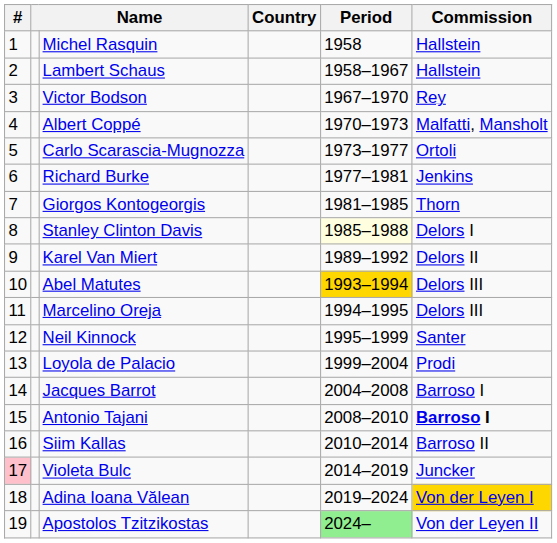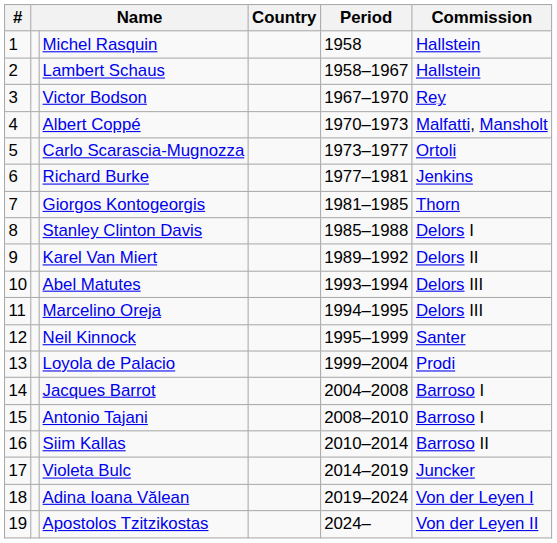(366, 230) lightyellow background -> (366, 230) no background
(366, 284) gold background -> (366, 284) no background
(453, 417) bold -> (450, 417) normal
(18, 470) pink background -> (18, 470) no background
(475, 497) gold background -> (475, 497) no background
(347, 524) lightgreen background -> (347, 524) no background
